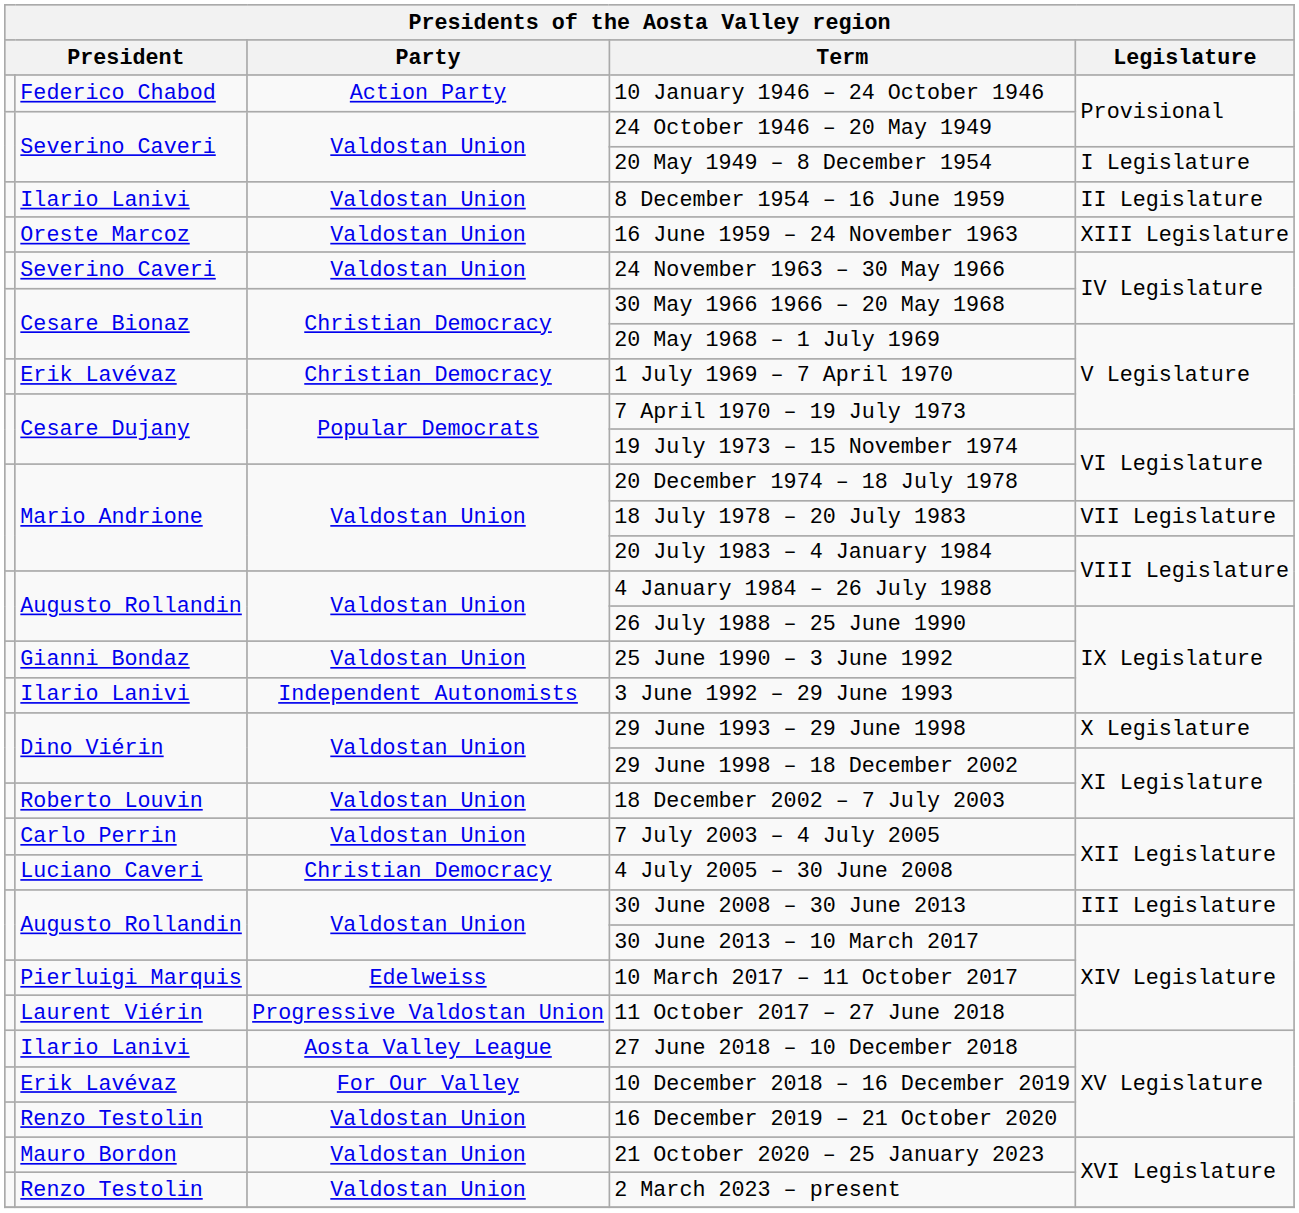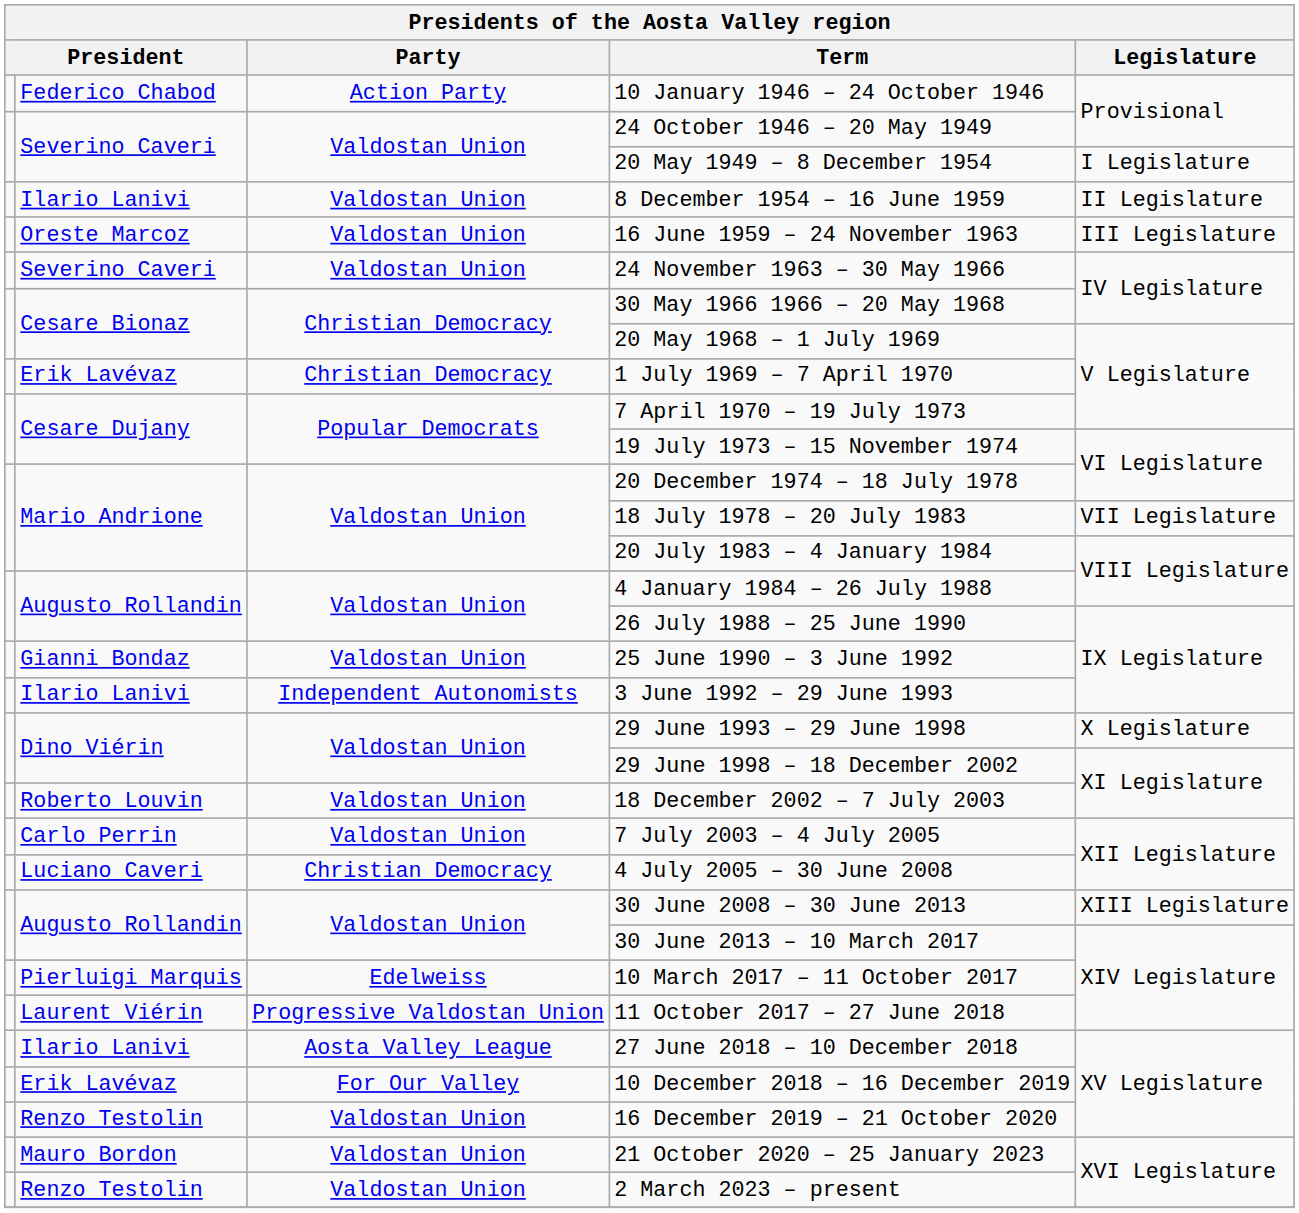(1185, 235) XIII Legislature -> (1178, 235) III Legislature
(1178, 907) III Legislature -> (1185, 907) XIII Legislature
